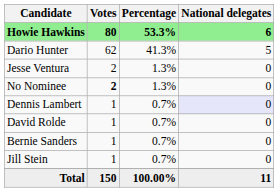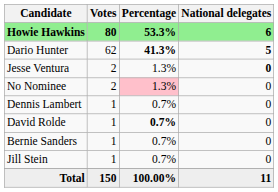(161, 50) normal -> (160, 50) bold
(268, 50) normal -> (268, 50) bold
(268, 68) normal -> (268, 68) bold
(114, 86) bold -> (114, 86) normal
(164, 86) no background -> (164, 86) pink background
(268, 104) lavender background -> (268, 104) no background
(164, 123) normal -> (163, 123) bold
